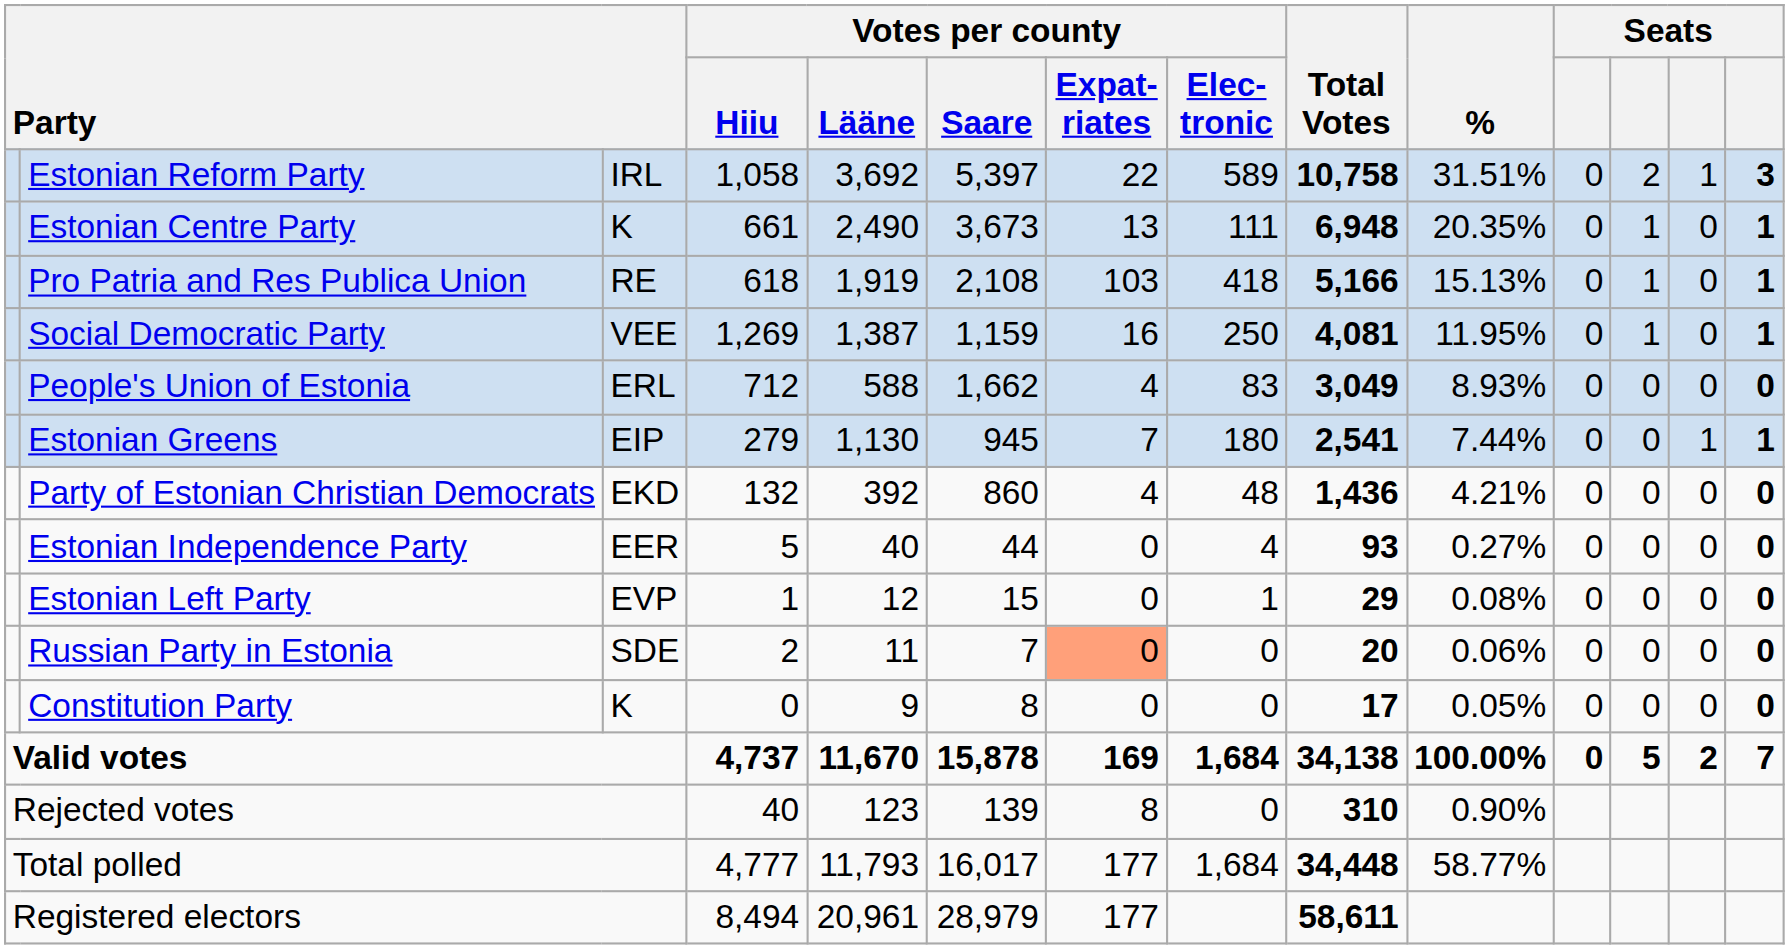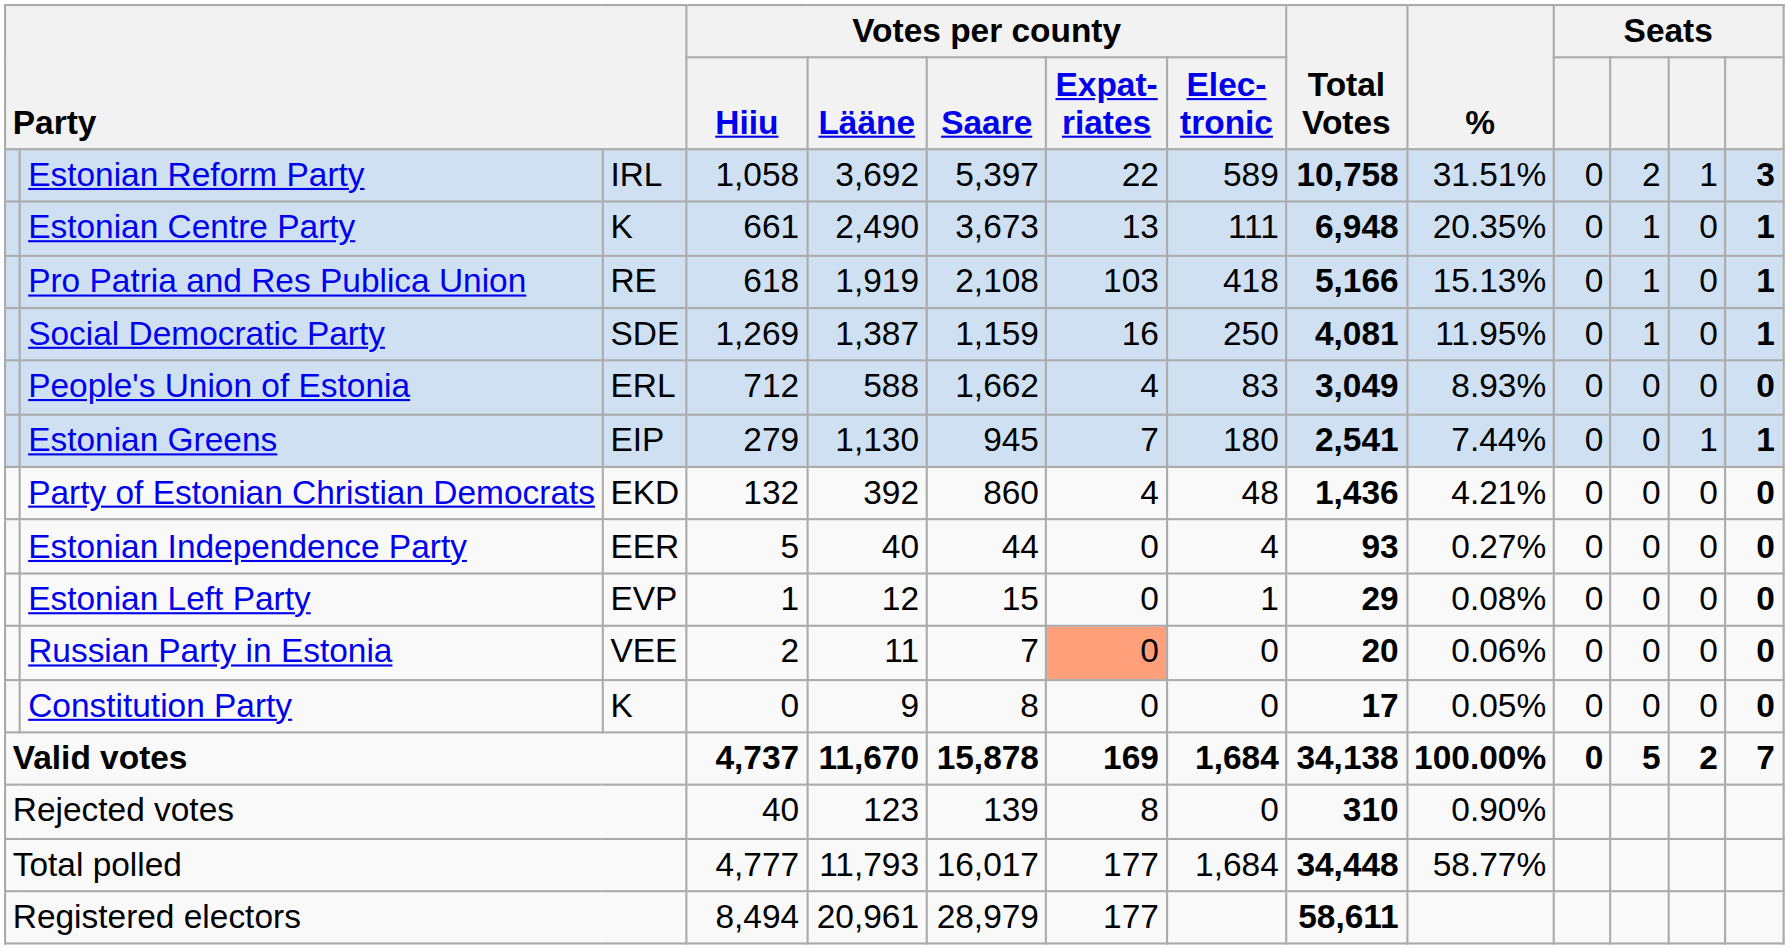(644, 333) VEE -> (645, 333) SDE
(645, 652) SDE -> (644, 652) VEE
